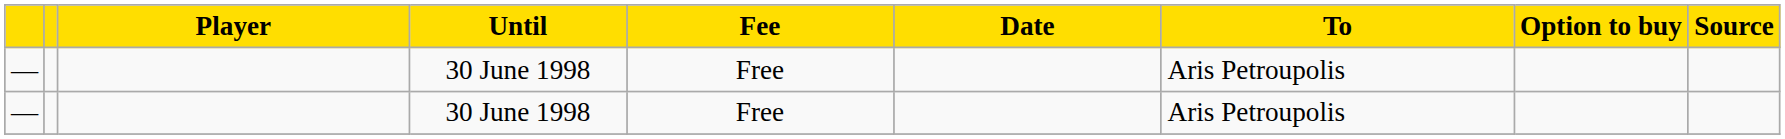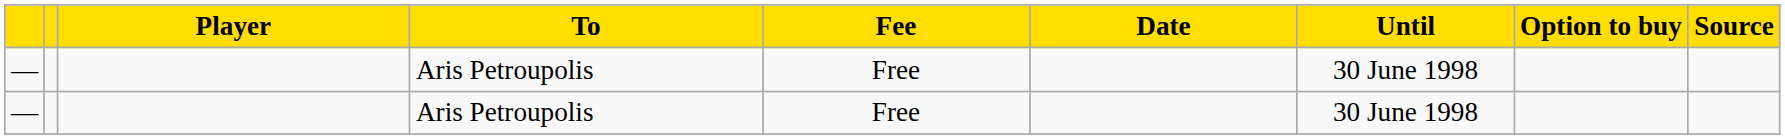columns swapped: (1338, 26) <-> (518, 26)
